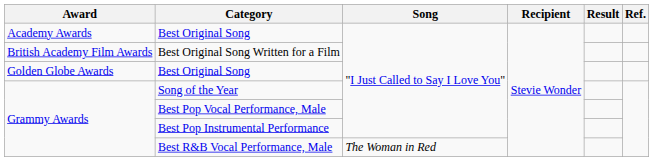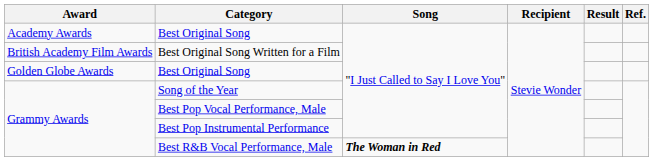(391, 147) normal -> (393, 147) bold
